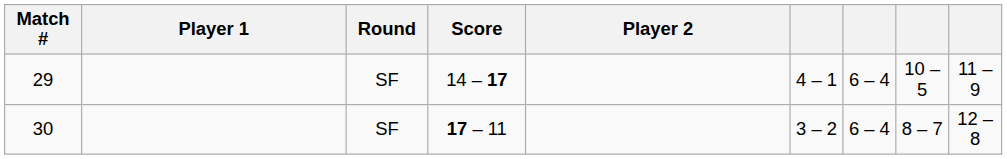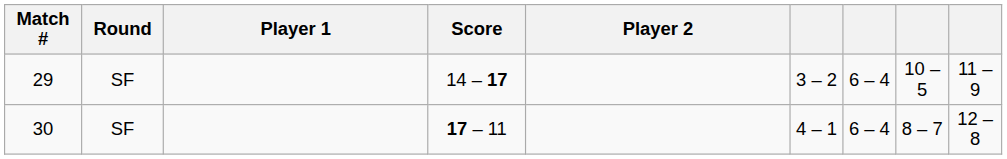columns swapped: (387, 29) <-> (214, 29)
(817, 79) 4 – 1 -> (817, 79) 3 – 2
(817, 129) 3 – 2 -> (817, 129) 4 – 1
